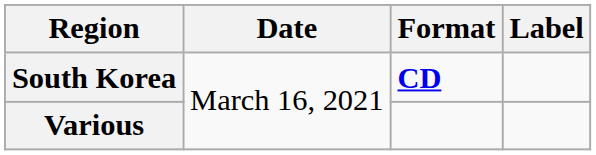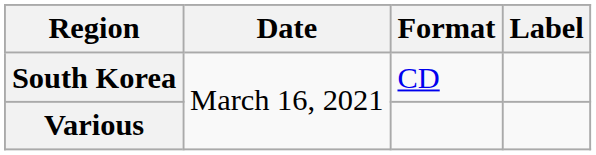(419, 76) bold -> (419, 76) normal
